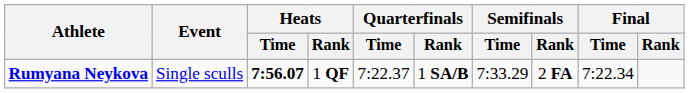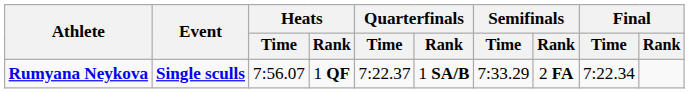(200, 74) normal -> (201, 74) bold
(278, 74) bold -> (279, 74) normal
